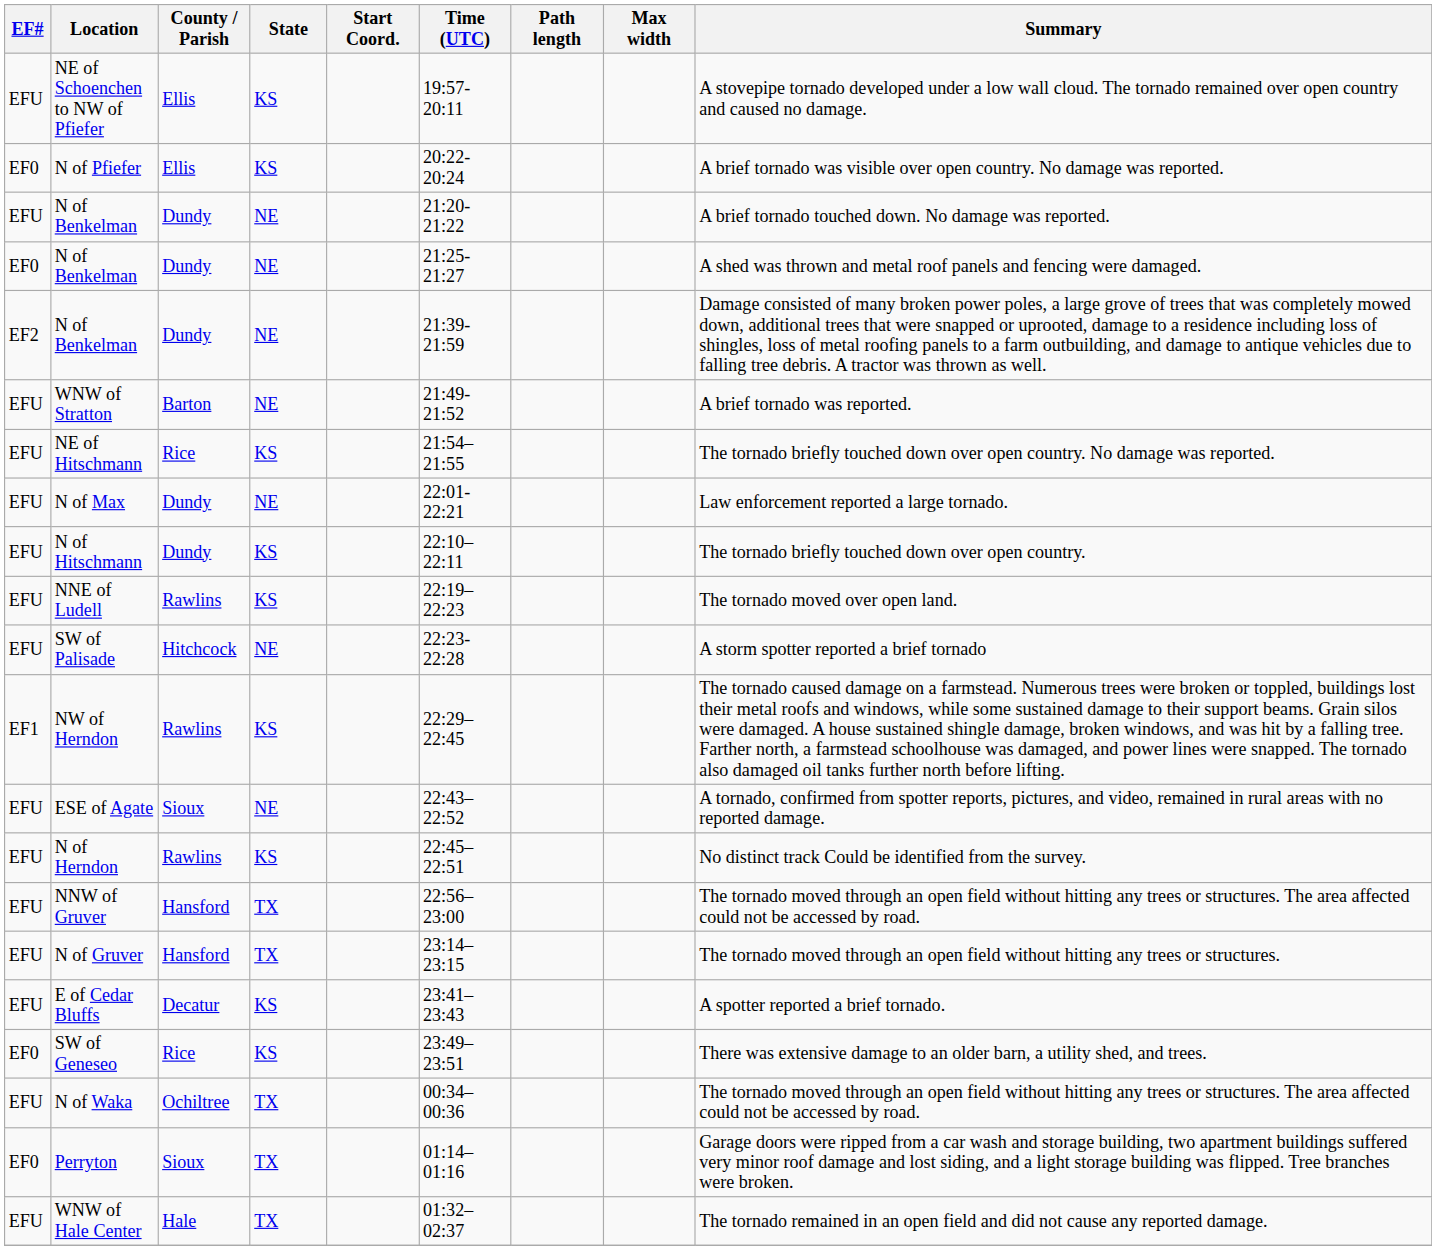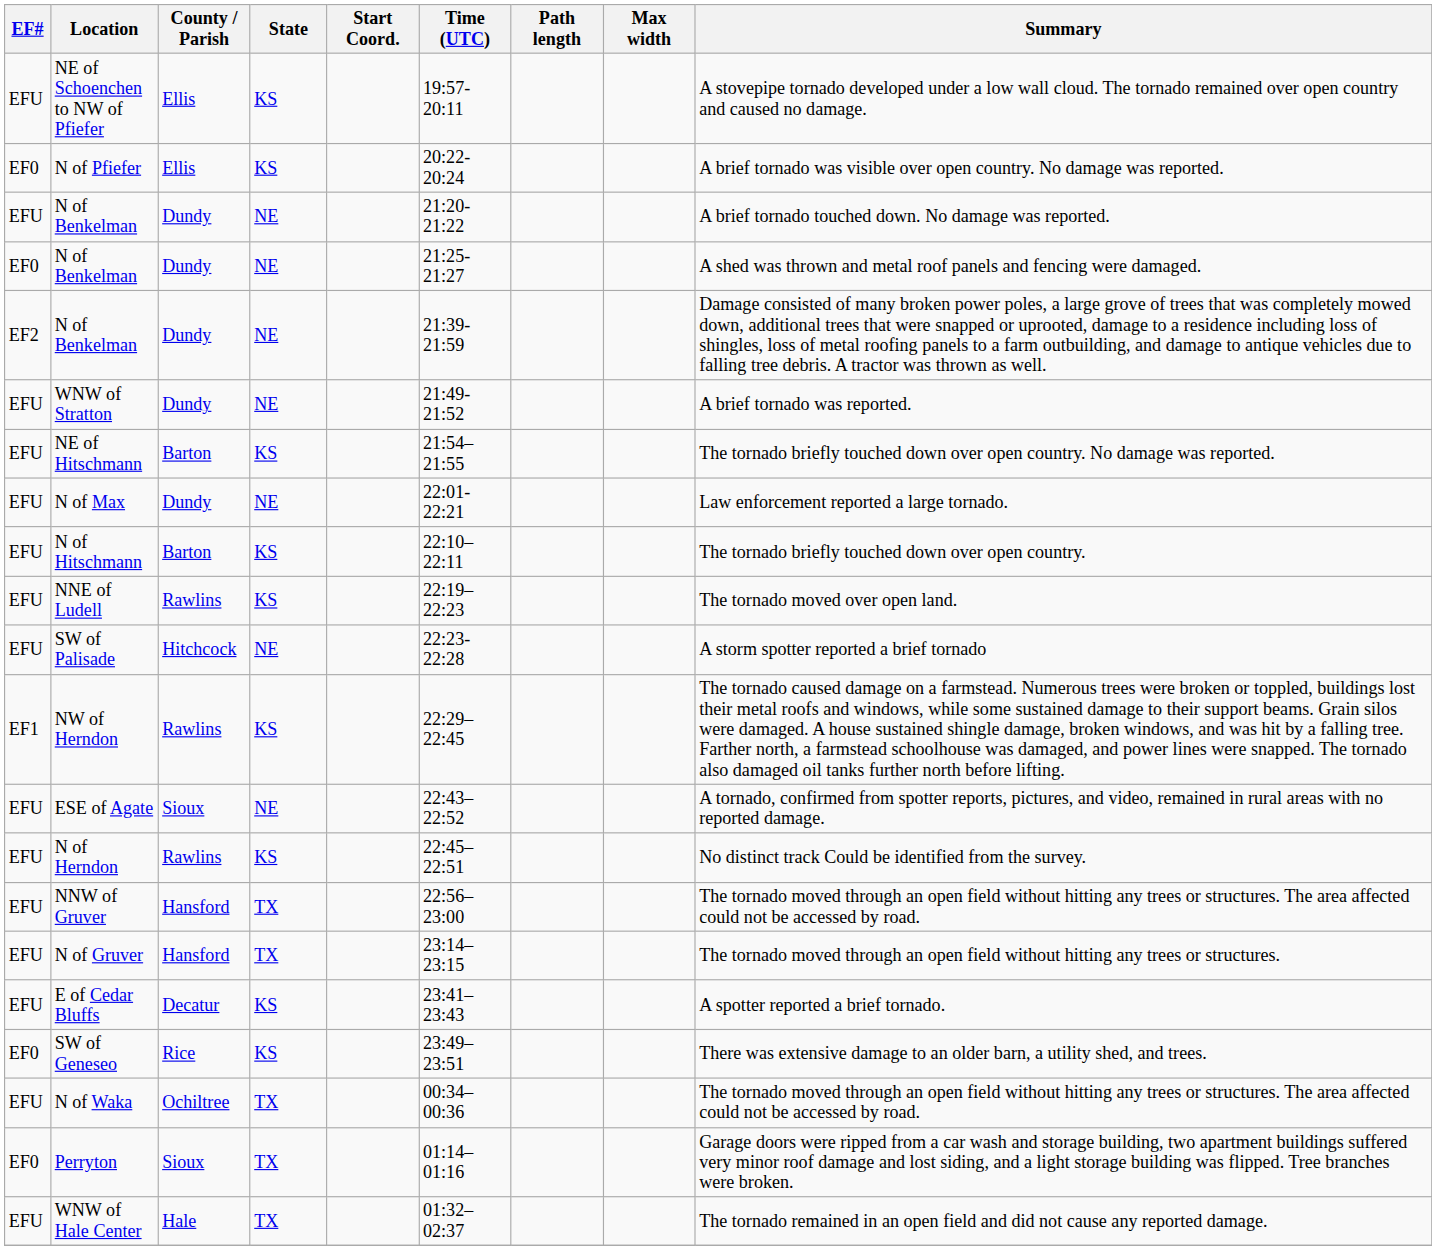(187, 404) Barton -> (187, 404) Dundy
(179, 453) Rice -> (187, 453) Barton
(187, 551) Dundy -> (187, 551) Barton
